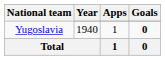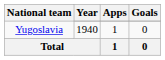(145, 30) bold -> (145, 30) normal
